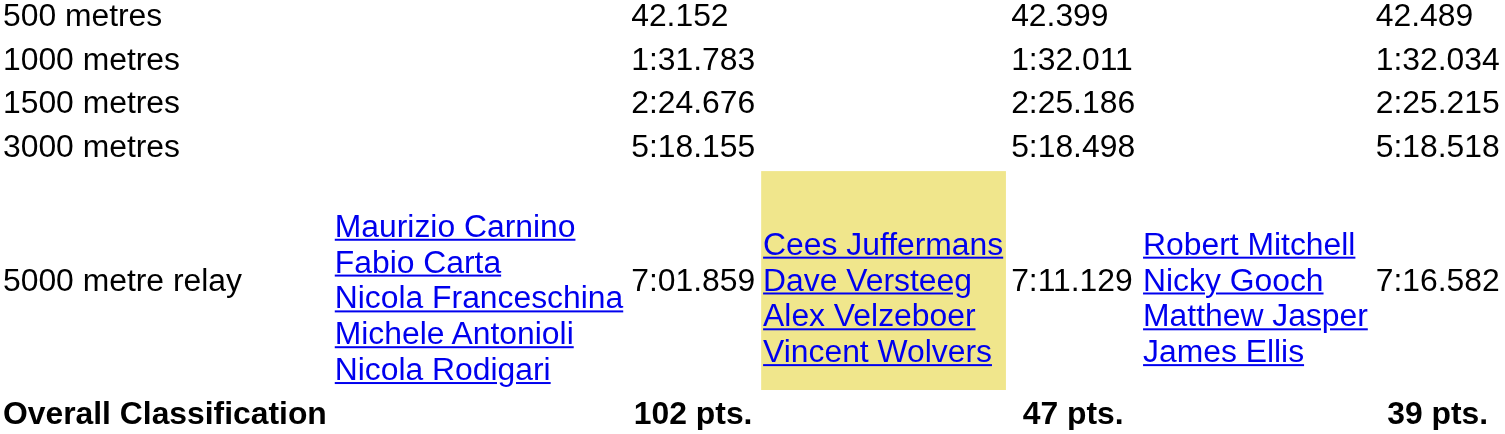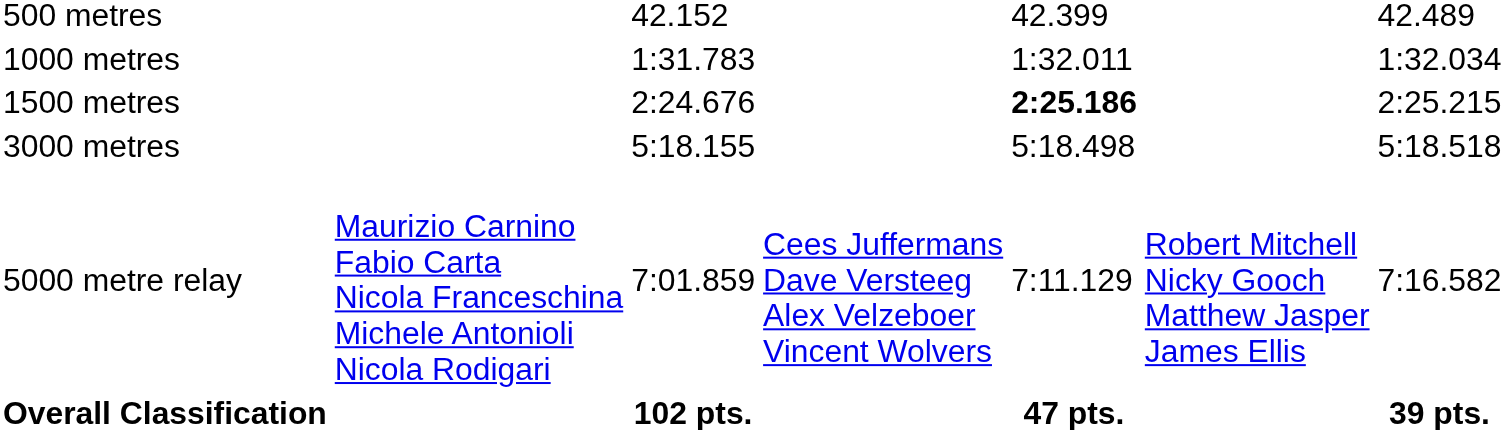(1073, 102) normal -> (1074, 102) bold
(883, 297) khaki background -> (883, 297) no background
